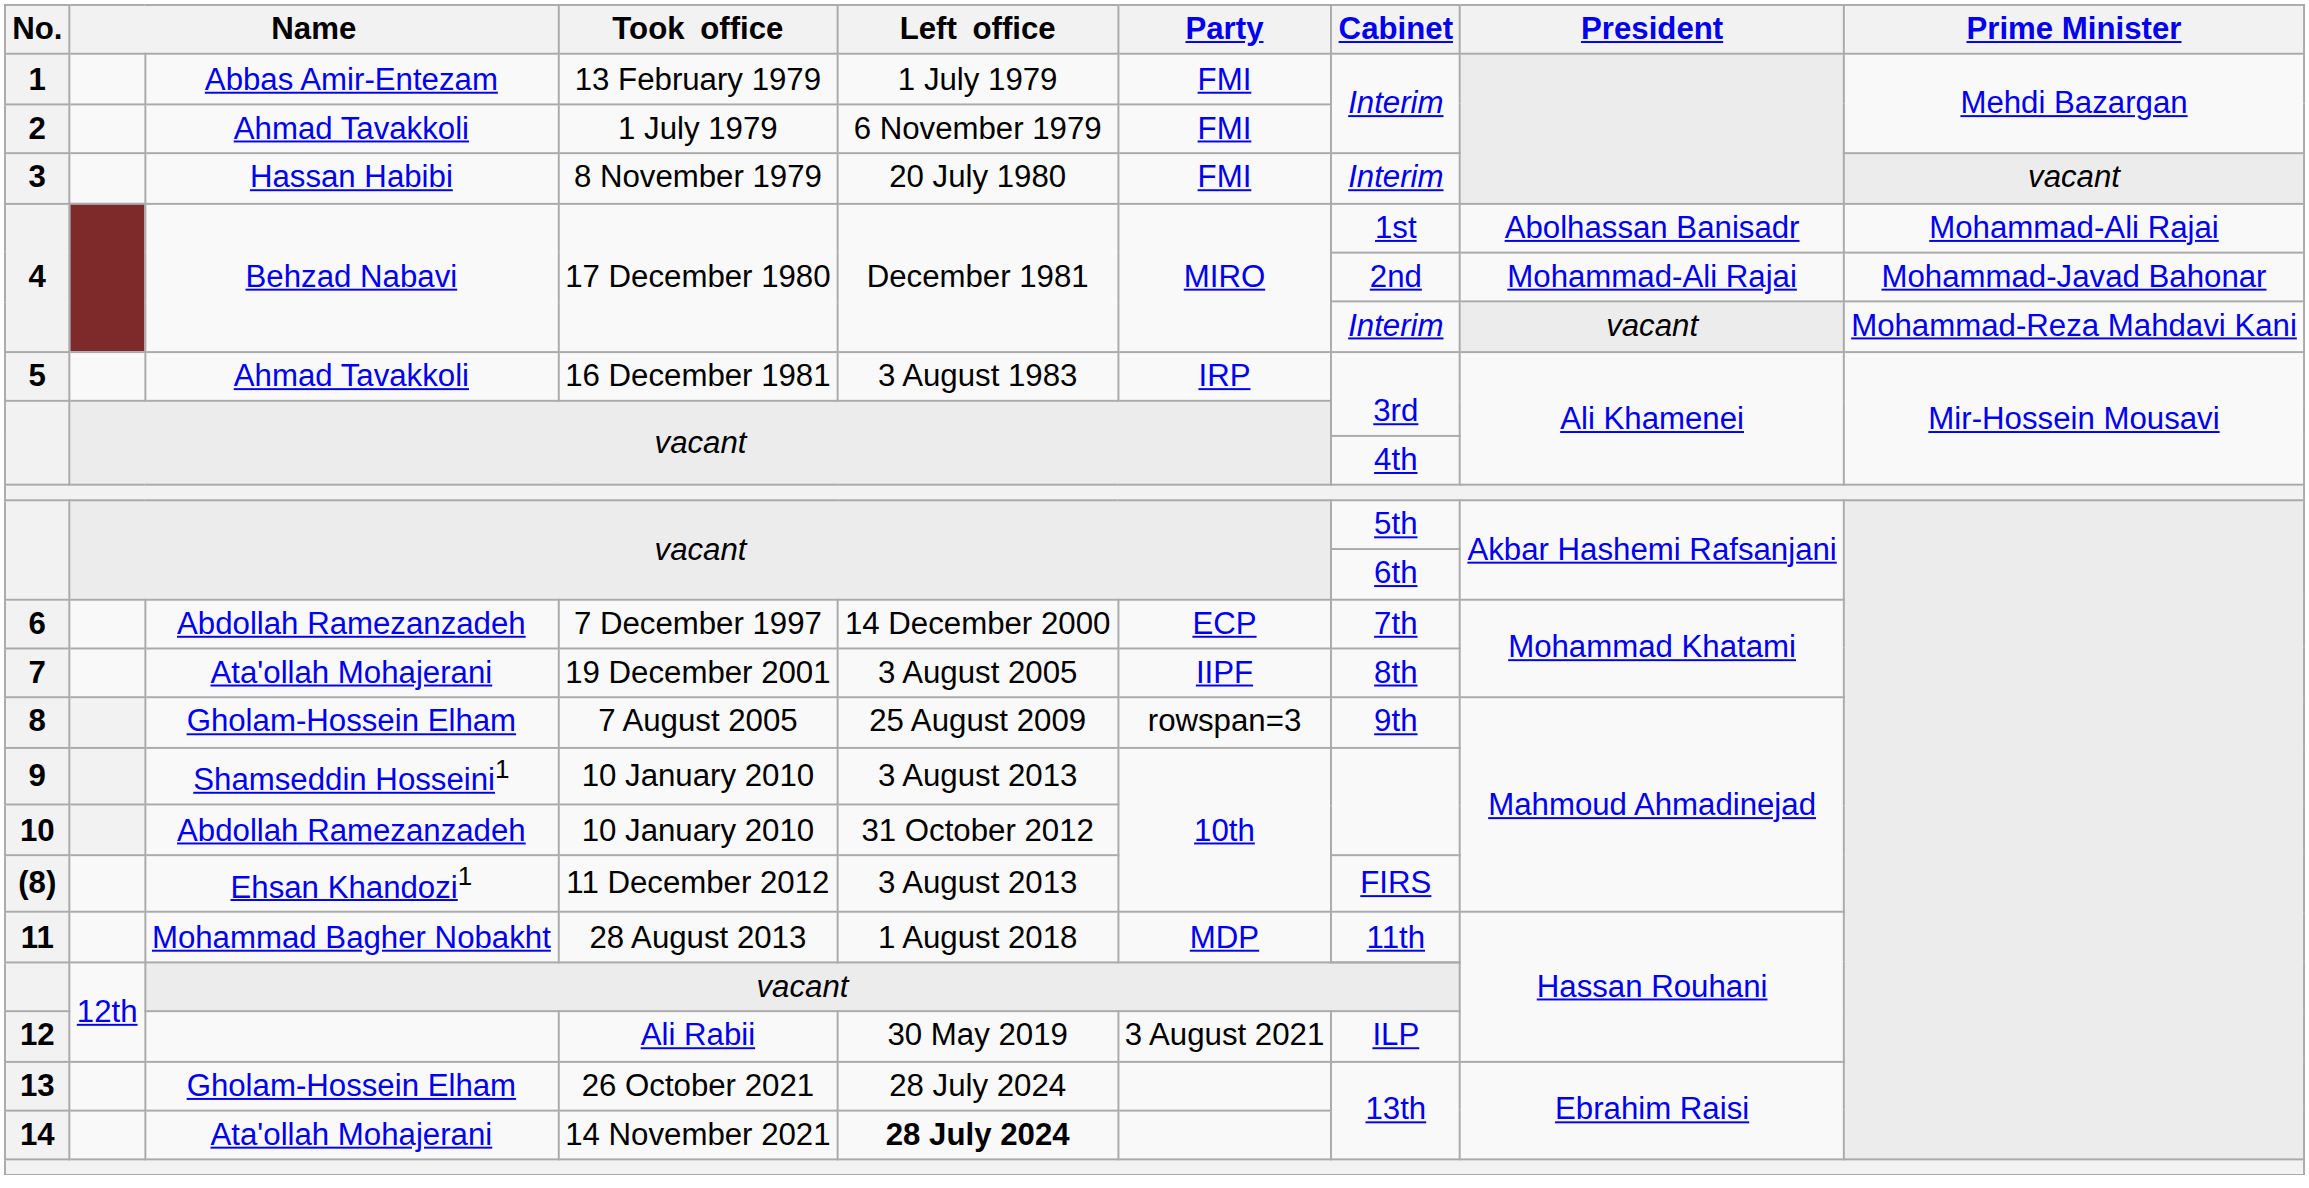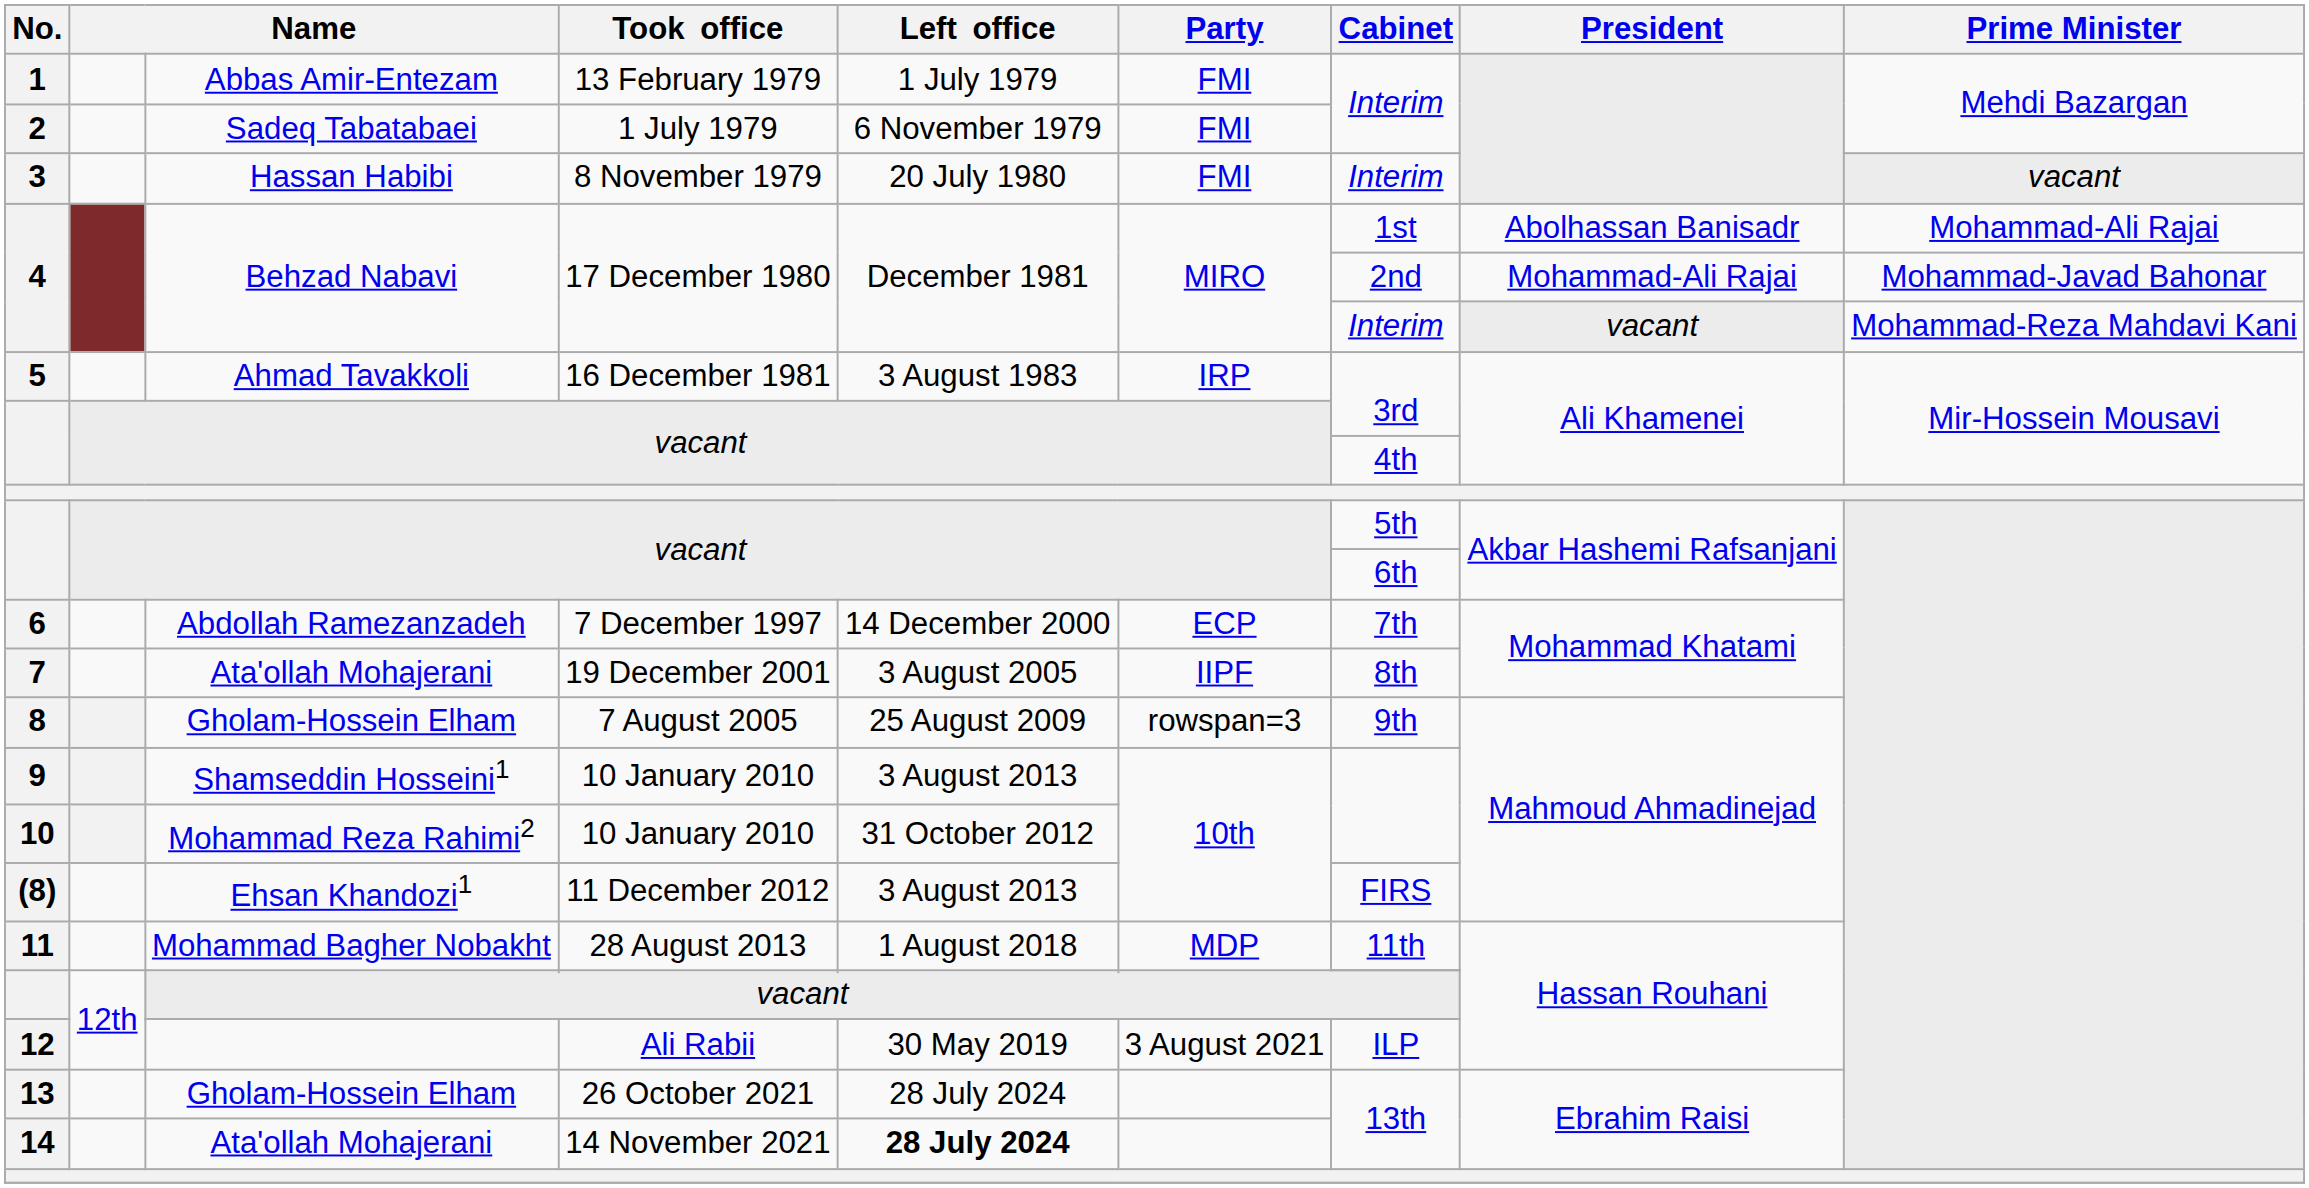(351, 128) Ahmad Tavakkoli -> (351, 128) Sadeq Tabatabaei
(351, 829) Abdollah Ramezanzadeh -> (351, 833) Mohammad Reza Rahimi2
